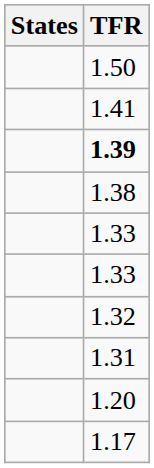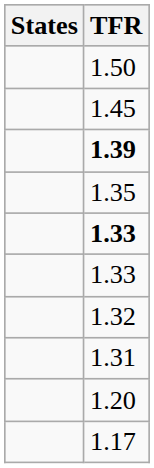(113, 108) 1.41 -> (113, 108) 1.45
(113, 191) 1.38 -> (113, 191) 1.35
(113, 233) normal -> (113, 233) bold
